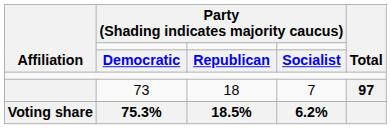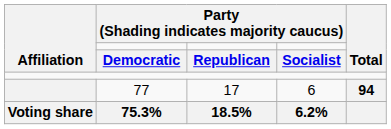(141, 90) 73 -> (141, 90) 77
(232, 90) 18 -> (232, 90) 17
(311, 90) 7 -> (311, 90) 6
(366, 90) 97 -> (366, 90) 94
